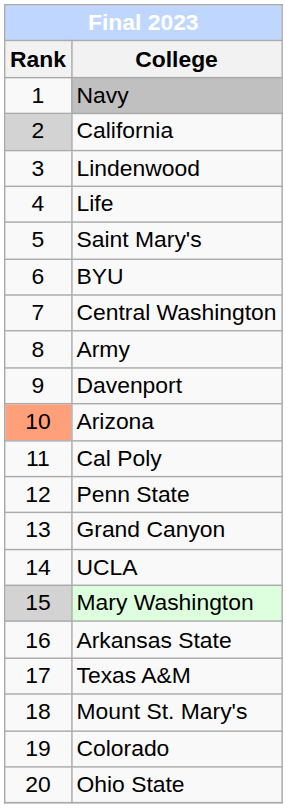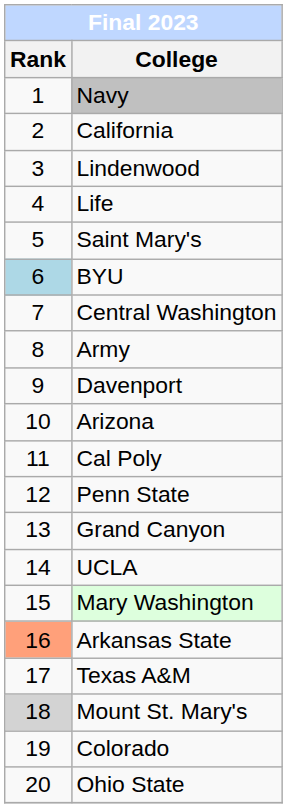(38, 131) lightgrey background -> (38, 131) no background
(38, 276) no background -> (38, 276) lightblue background
(38, 421) lightsalmon background -> (38, 421) no background
(38, 603) lightgrey background -> (38, 603) no background
(38, 639) no background -> (38, 639) lightsalmon background
(38, 712) no background -> (38, 712) lightgrey background
